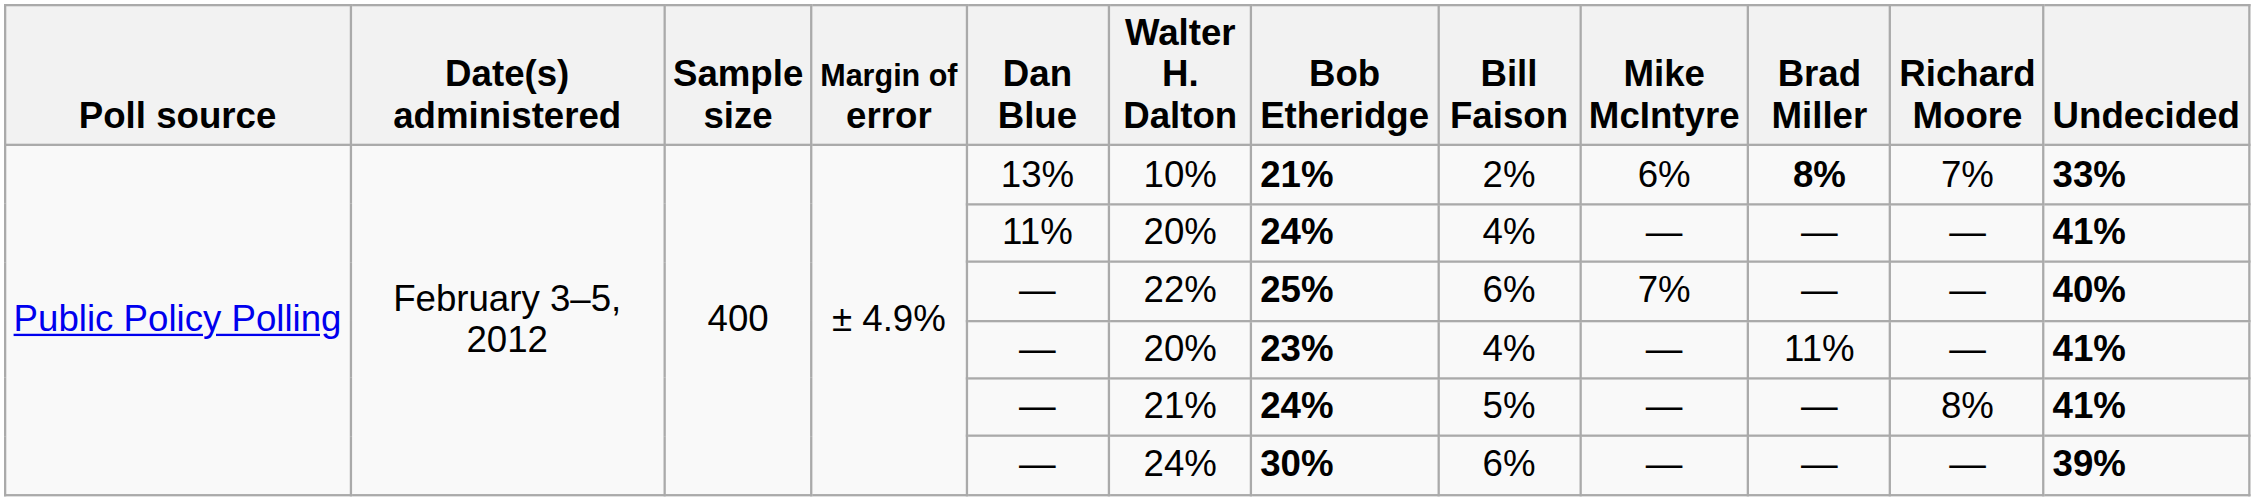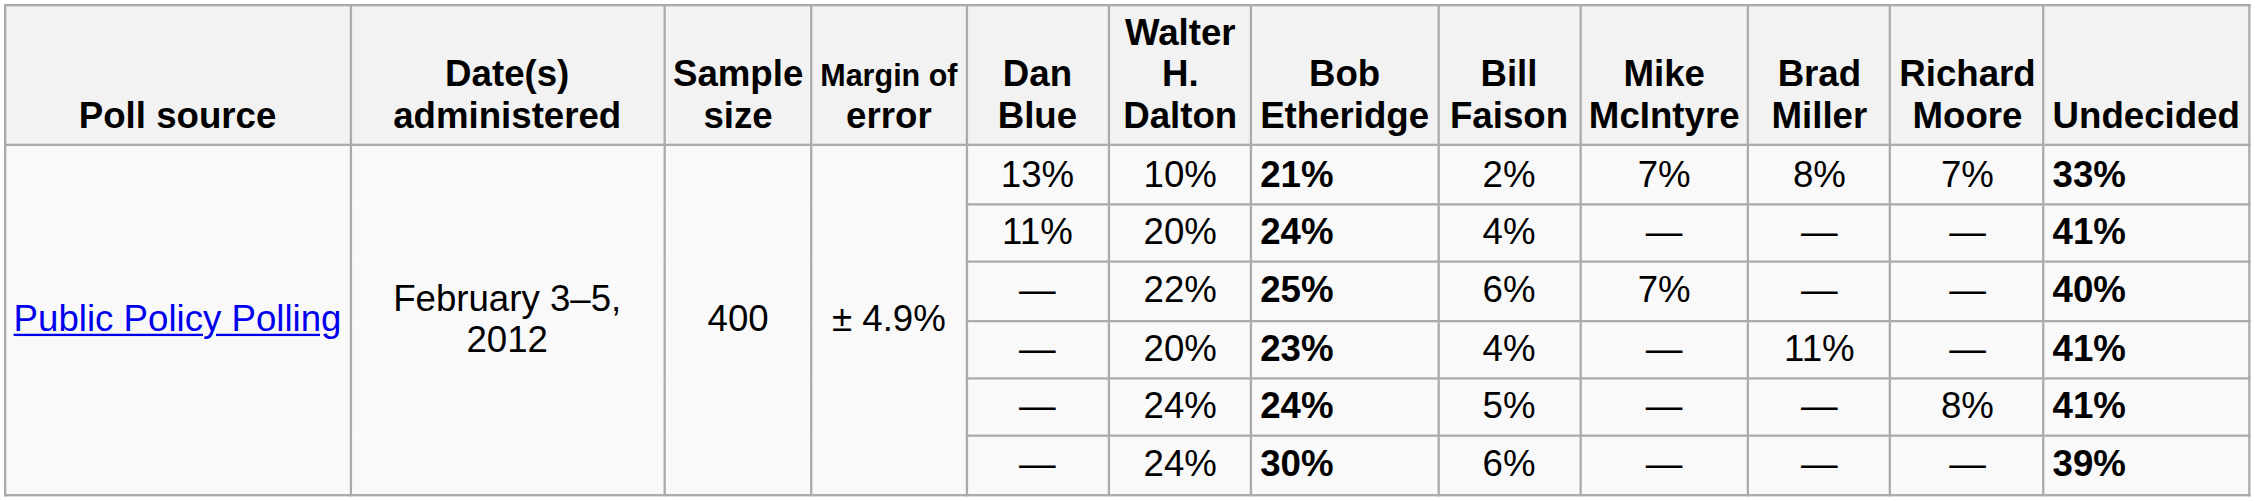(1664, 174) 6% -> (1664, 174) 7%
(1819, 174) bold -> (1819, 174) normal
(1180, 406) 21% -> (1180, 406) 24%
